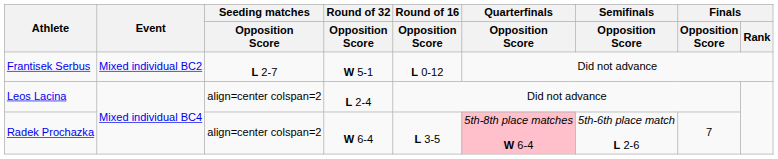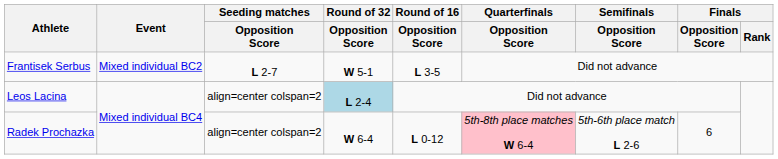(427, 73) L 0-12 -> (427, 73) L 3-5
(358, 103) no background -> (358, 103) lightblue background
(427, 139) L 3-5 -> (427, 139) L 0-12
(709, 132) 7 -> (709, 132) 6
